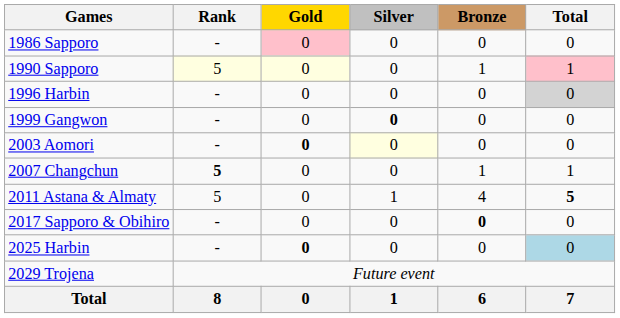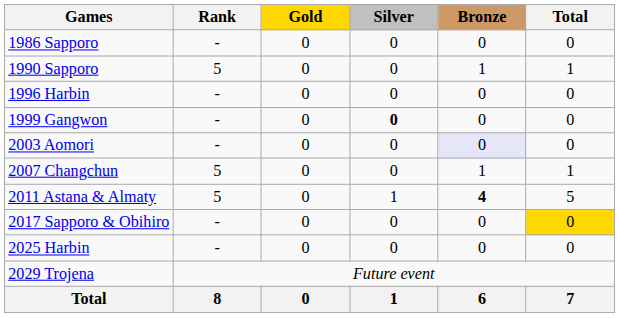(305, 42) pink background -> (305, 42) no background
(217, 68) lightyellow background -> (217, 68) no background
(305, 68) lightyellow background -> (305, 68) no background
(570, 68) pink background -> (570, 68) no background
(570, 94) lightgrey background -> (570, 94) no background
(305, 145) bold -> (305, 145) normal
(394, 145) lightyellow background -> (394, 145) no background
(482, 145) no background -> (482, 145) lavender background
(217, 171) bold -> (217, 171) normal
(482, 196) normal -> (482, 196) bold
(570, 196) bold -> (570, 196) normal
(482, 222) bold -> (482, 222) normal
(570, 222) no background -> (570, 222) gold background
(305, 247) bold -> (305, 247) normal
(570, 247) lightblue background -> (570, 247) no background
